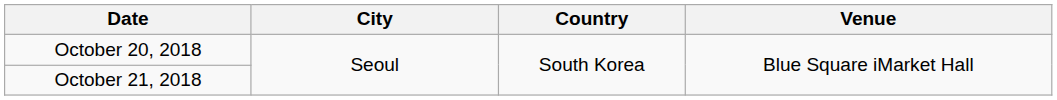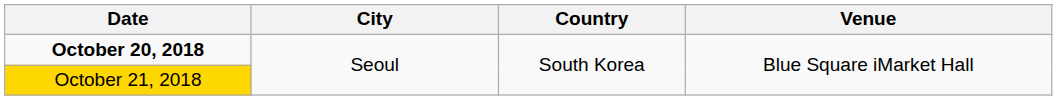(128, 49) normal -> (128, 49) bold
(128, 79) no background -> (128, 79) gold background
